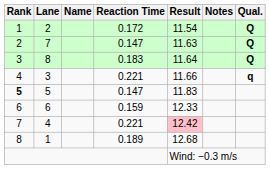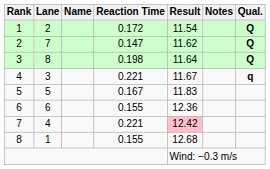(185, 44) 11.63 -> (185, 44) 11.62
(131, 60) 0.183 -> (131, 60) 0.198
(185, 76) 11.66 -> (185, 76) 11.67
(19, 92) bold -> (19, 92) normal
(131, 92) 0.147 -> (131, 92) 0.167
(131, 108) 0.159 -> (131, 108) 0.155
(185, 108) 12.33 -> (185, 108) 12.36
(131, 140) 0.189 -> (131, 140) 0.155
